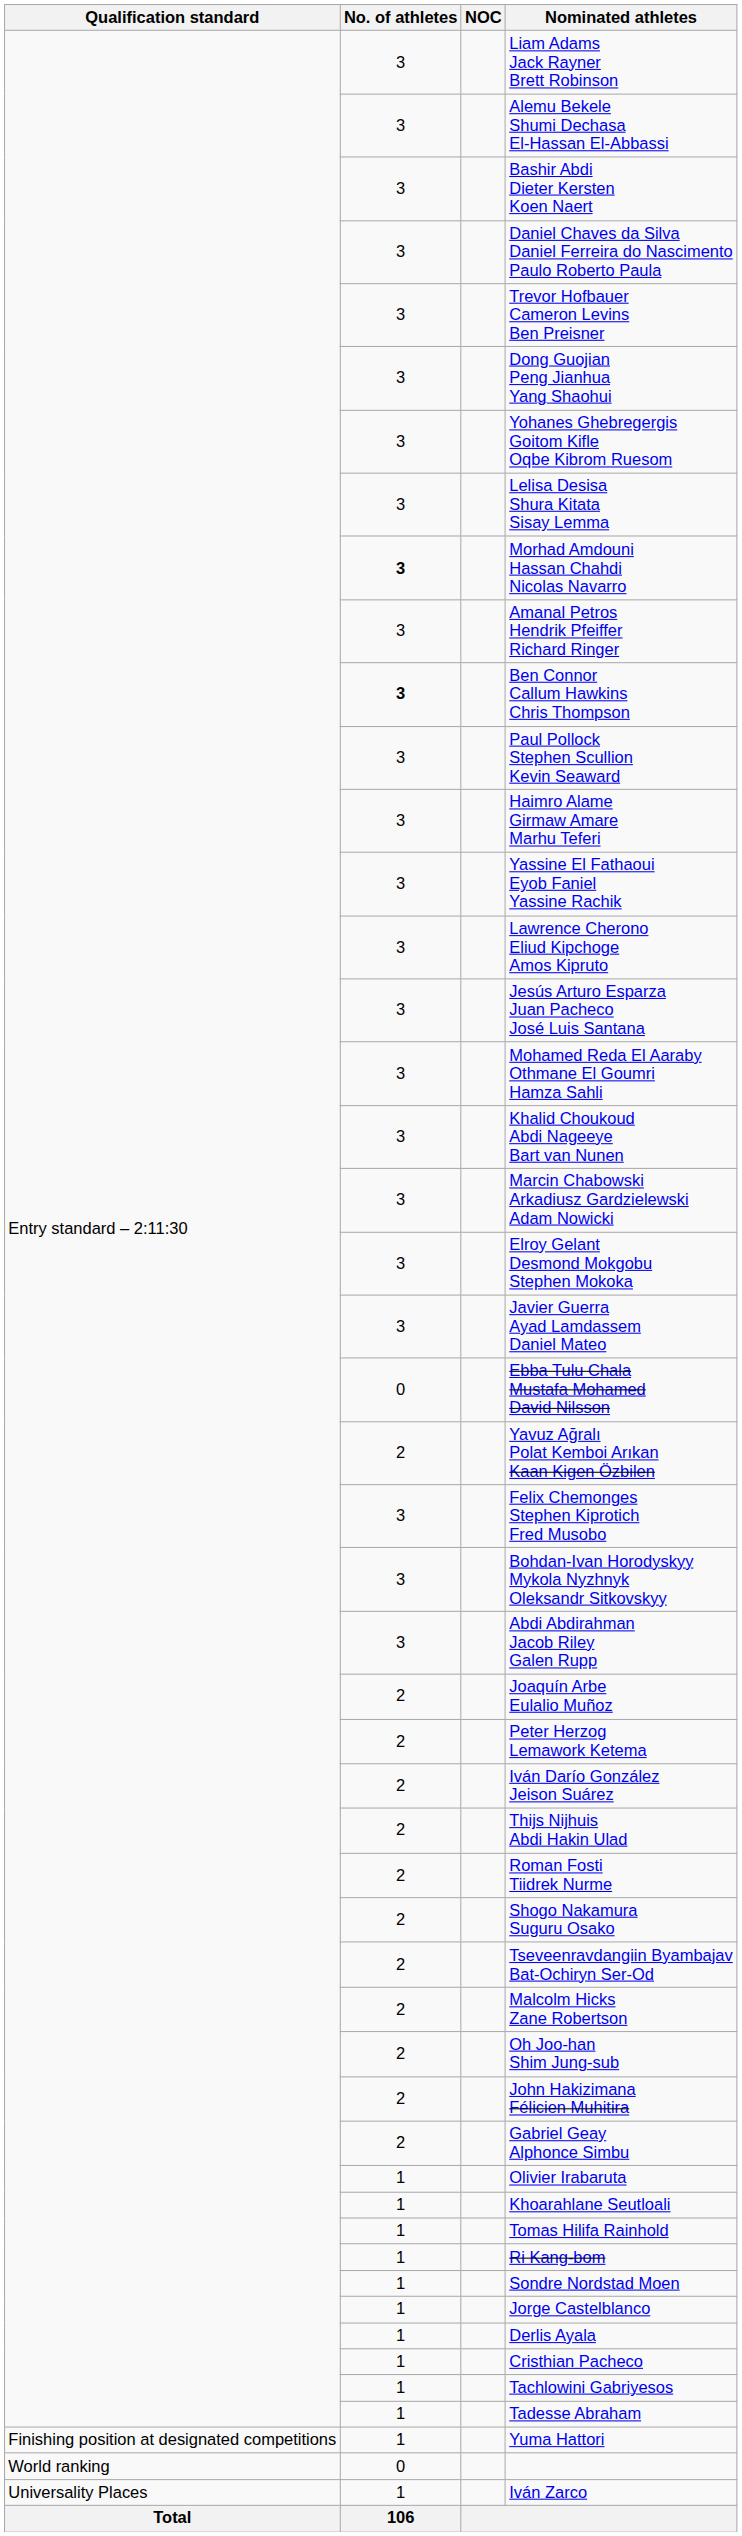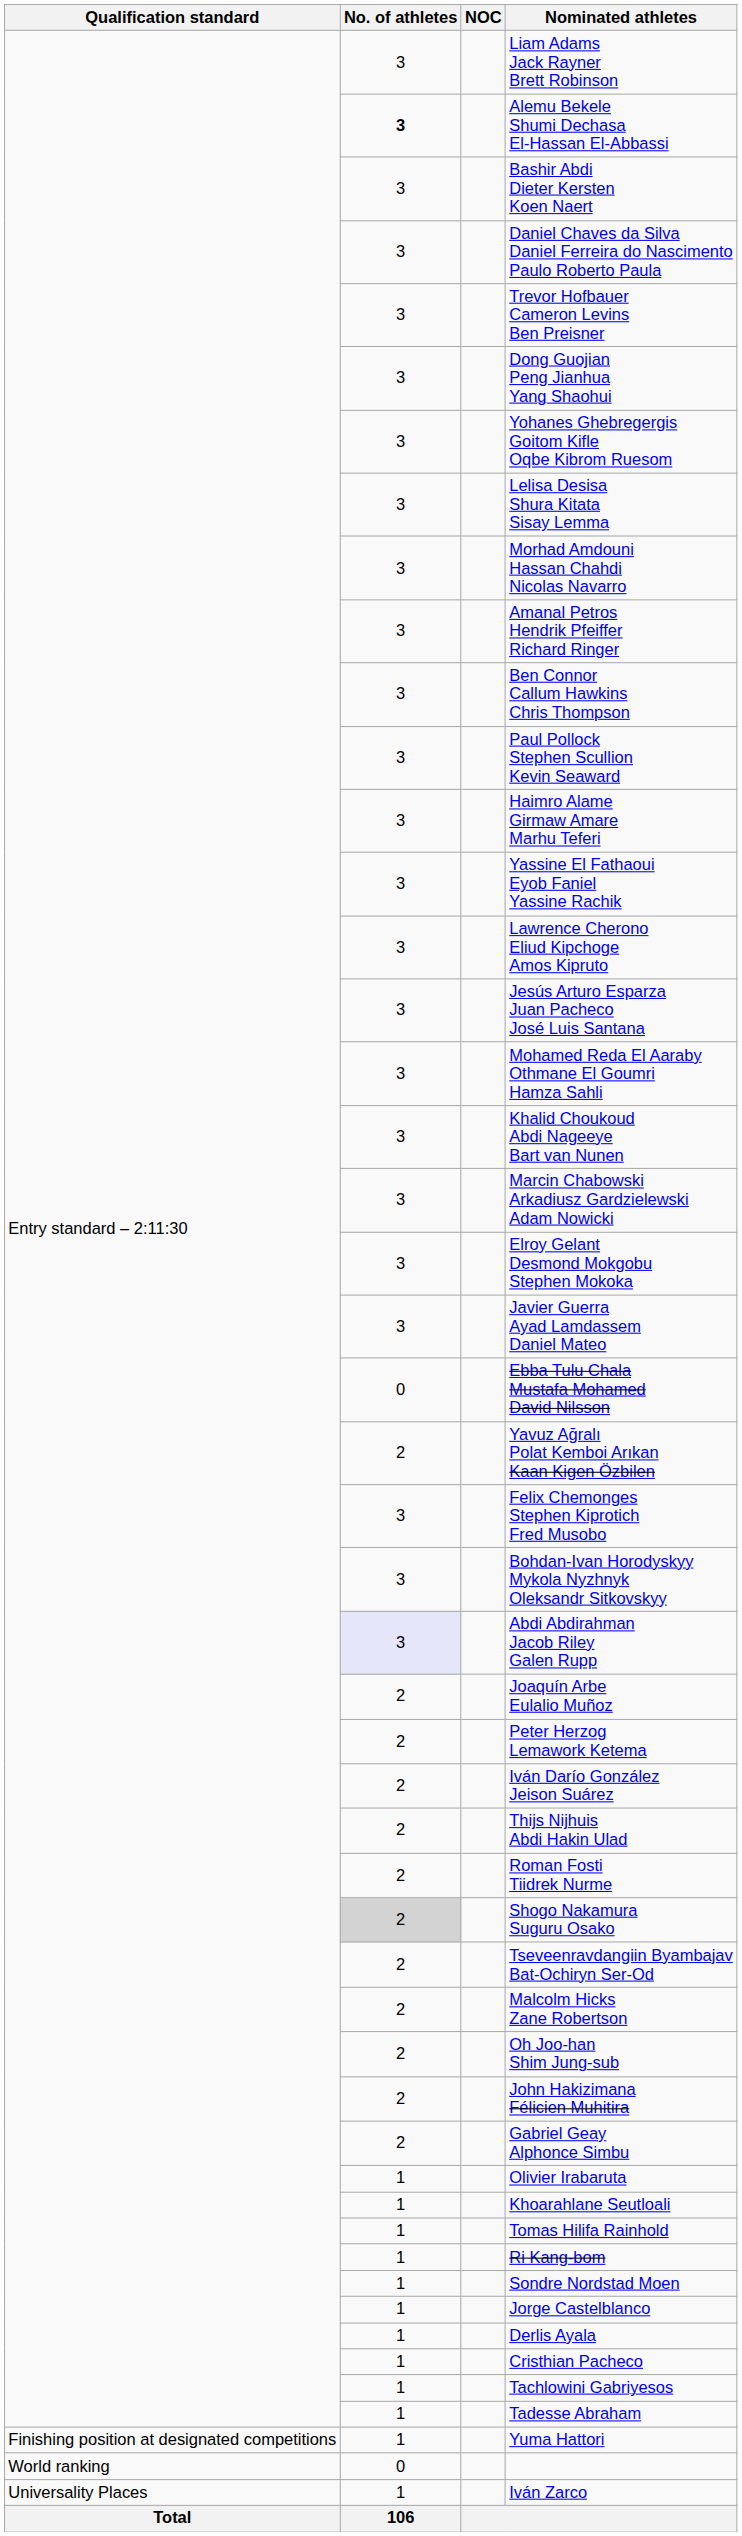(401, 125) normal -> (401, 125) bold
(401, 567) bold -> (401, 567) normal
(401, 694) bold -> (401, 694) normal
(401, 1642) no background -> (401, 1642) lavender background
(401, 1919) no background -> (401, 1919) lightgrey background
